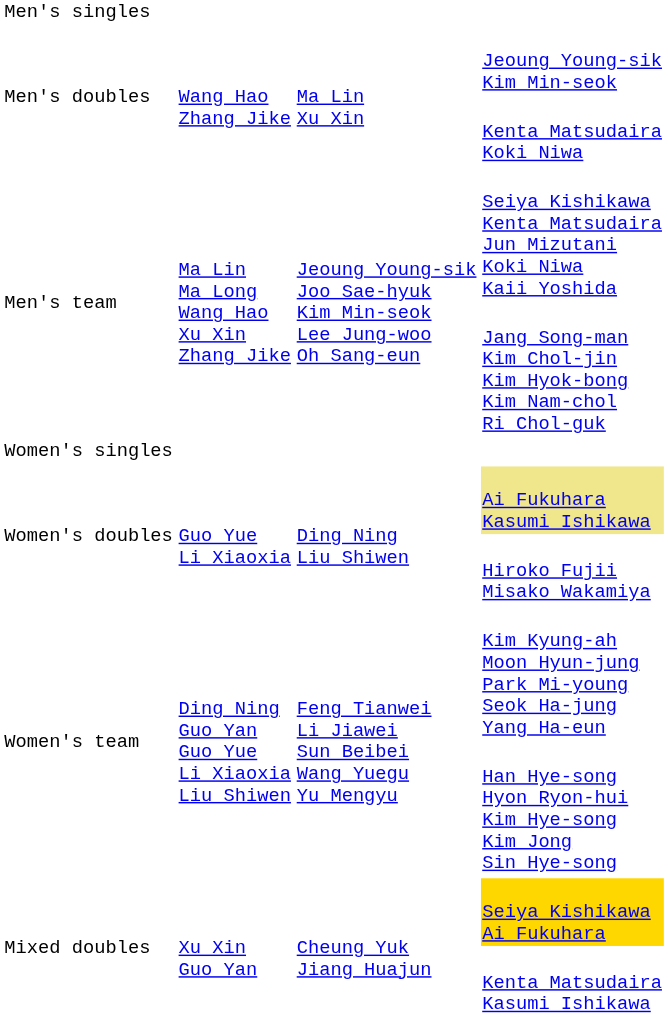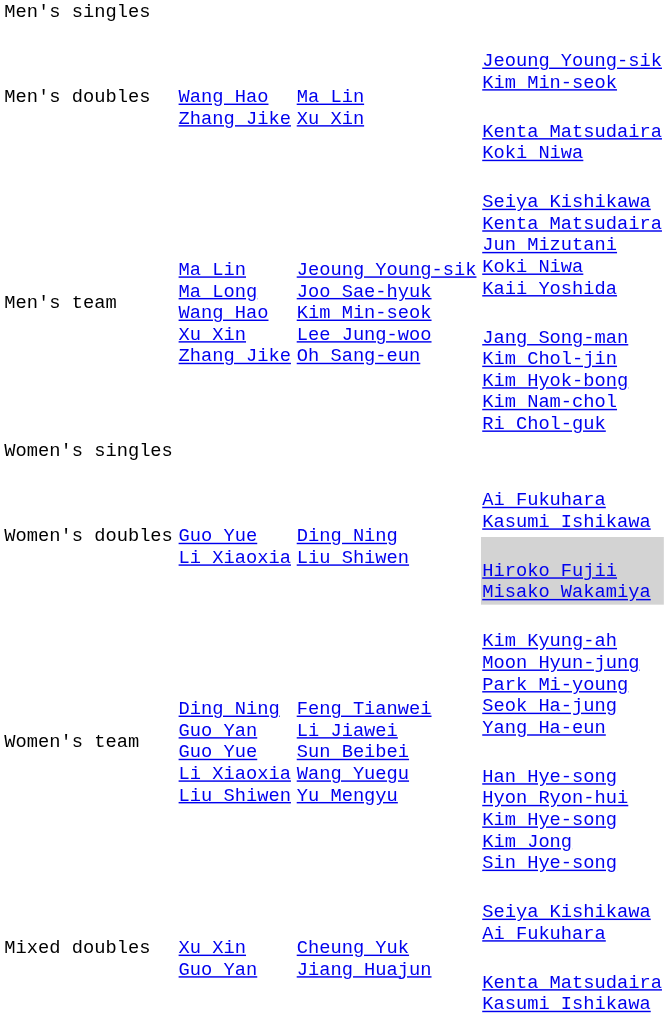(566, 511) khaki background -> (566, 511) no background
(566, 582) no background -> (566, 582) lightgrey background
(566, 923) gold background -> (566, 923) no background
